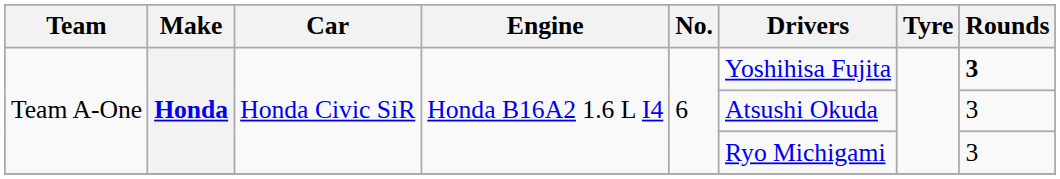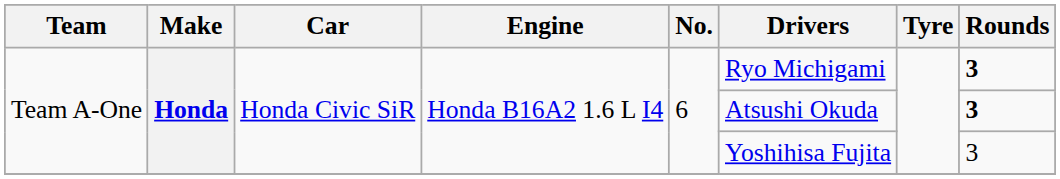(808, 68) Yoshihisa Fujita -> (805, 68) Ryo Michigami
(972, 110) normal -> (972, 110) bold
(805, 152) Ryo Michigami -> (808, 152) Yoshihisa Fujita
